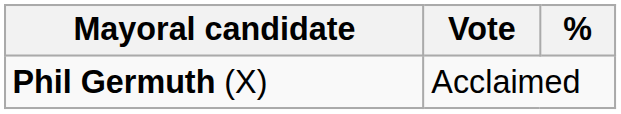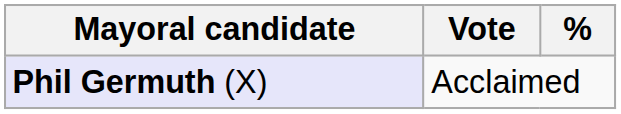(140, 81) no background -> (140, 81) lavender background
